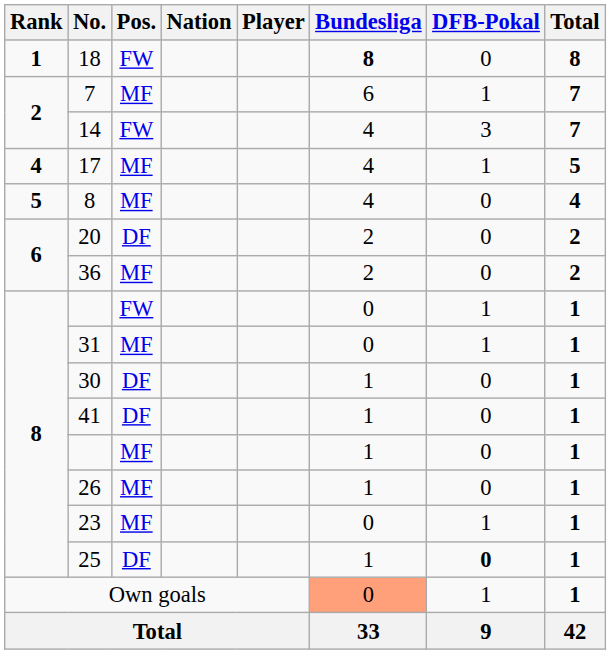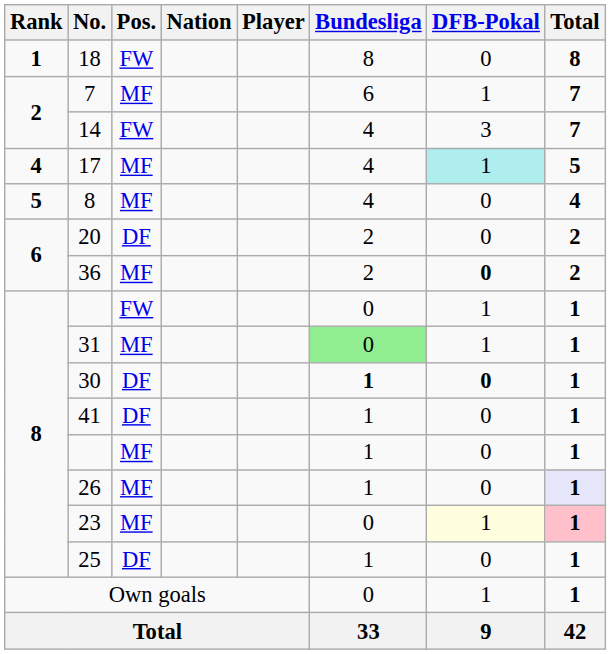(368, 58) bold -> (368, 58) normal
(486, 165) no background -> (486, 165) paleturquoise background
(486, 272) normal -> (486, 272) bold
(368, 344) no background -> (368, 344) lightgreen background
(368, 380) normal -> (368, 380) bold
(486, 380) normal -> (486, 380) bold
(575, 487) no background -> (575, 487) lavender background
(486, 523) no background -> (486, 523) lightyellow background
(575, 523) no background -> (575, 523) pink background
(486, 559) bold -> (486, 559) normal
(368, 594) lightsalmon background -> (368, 594) no background
